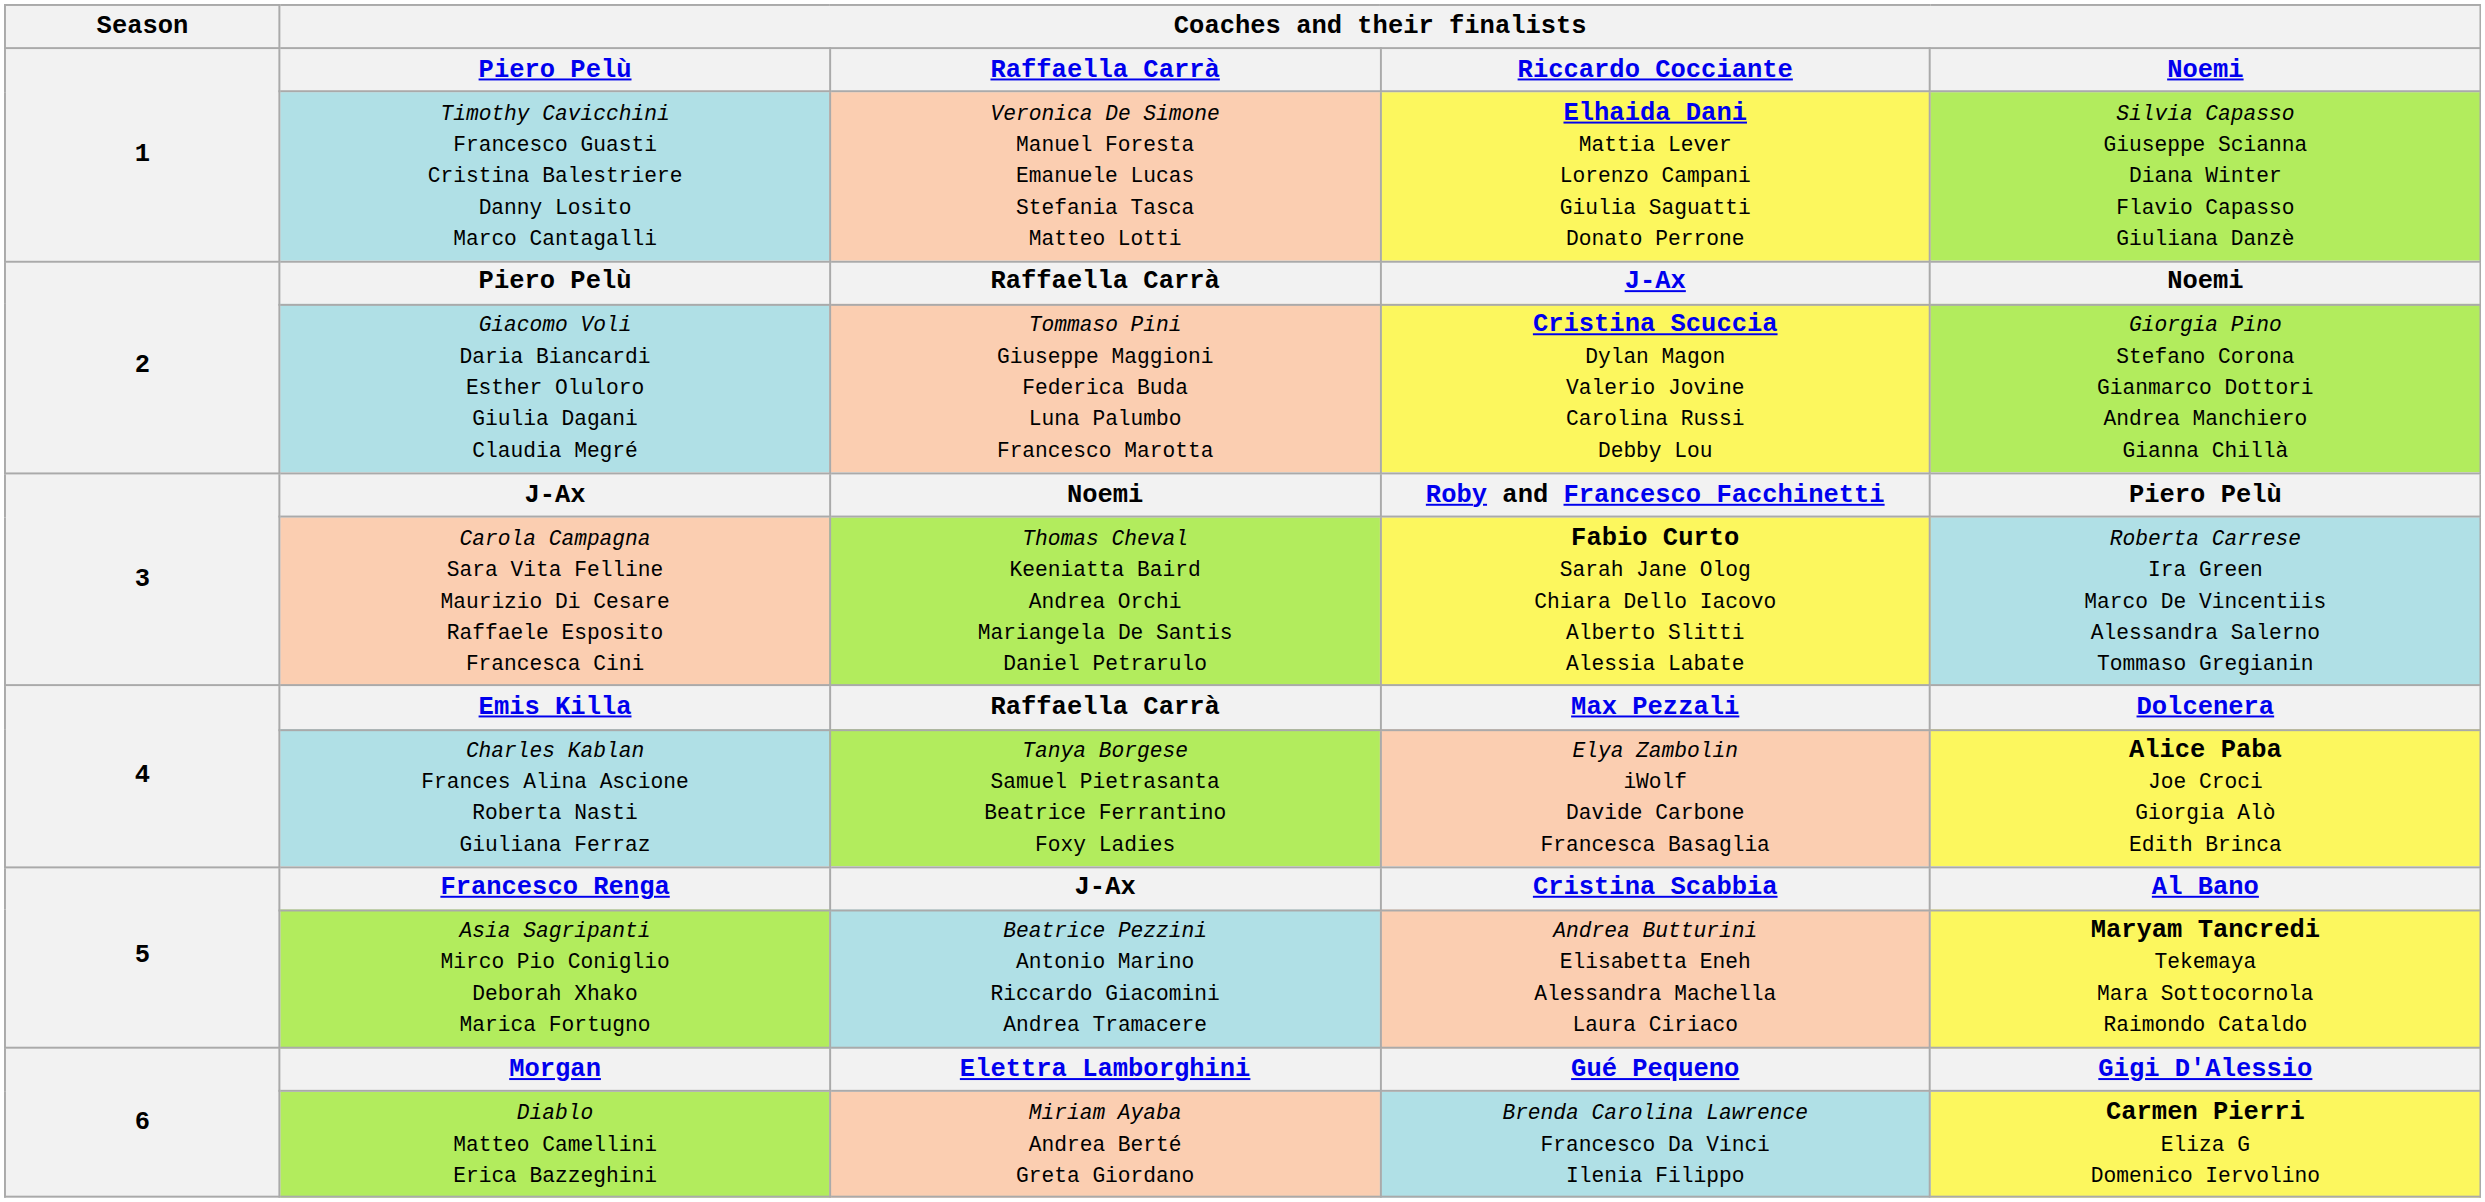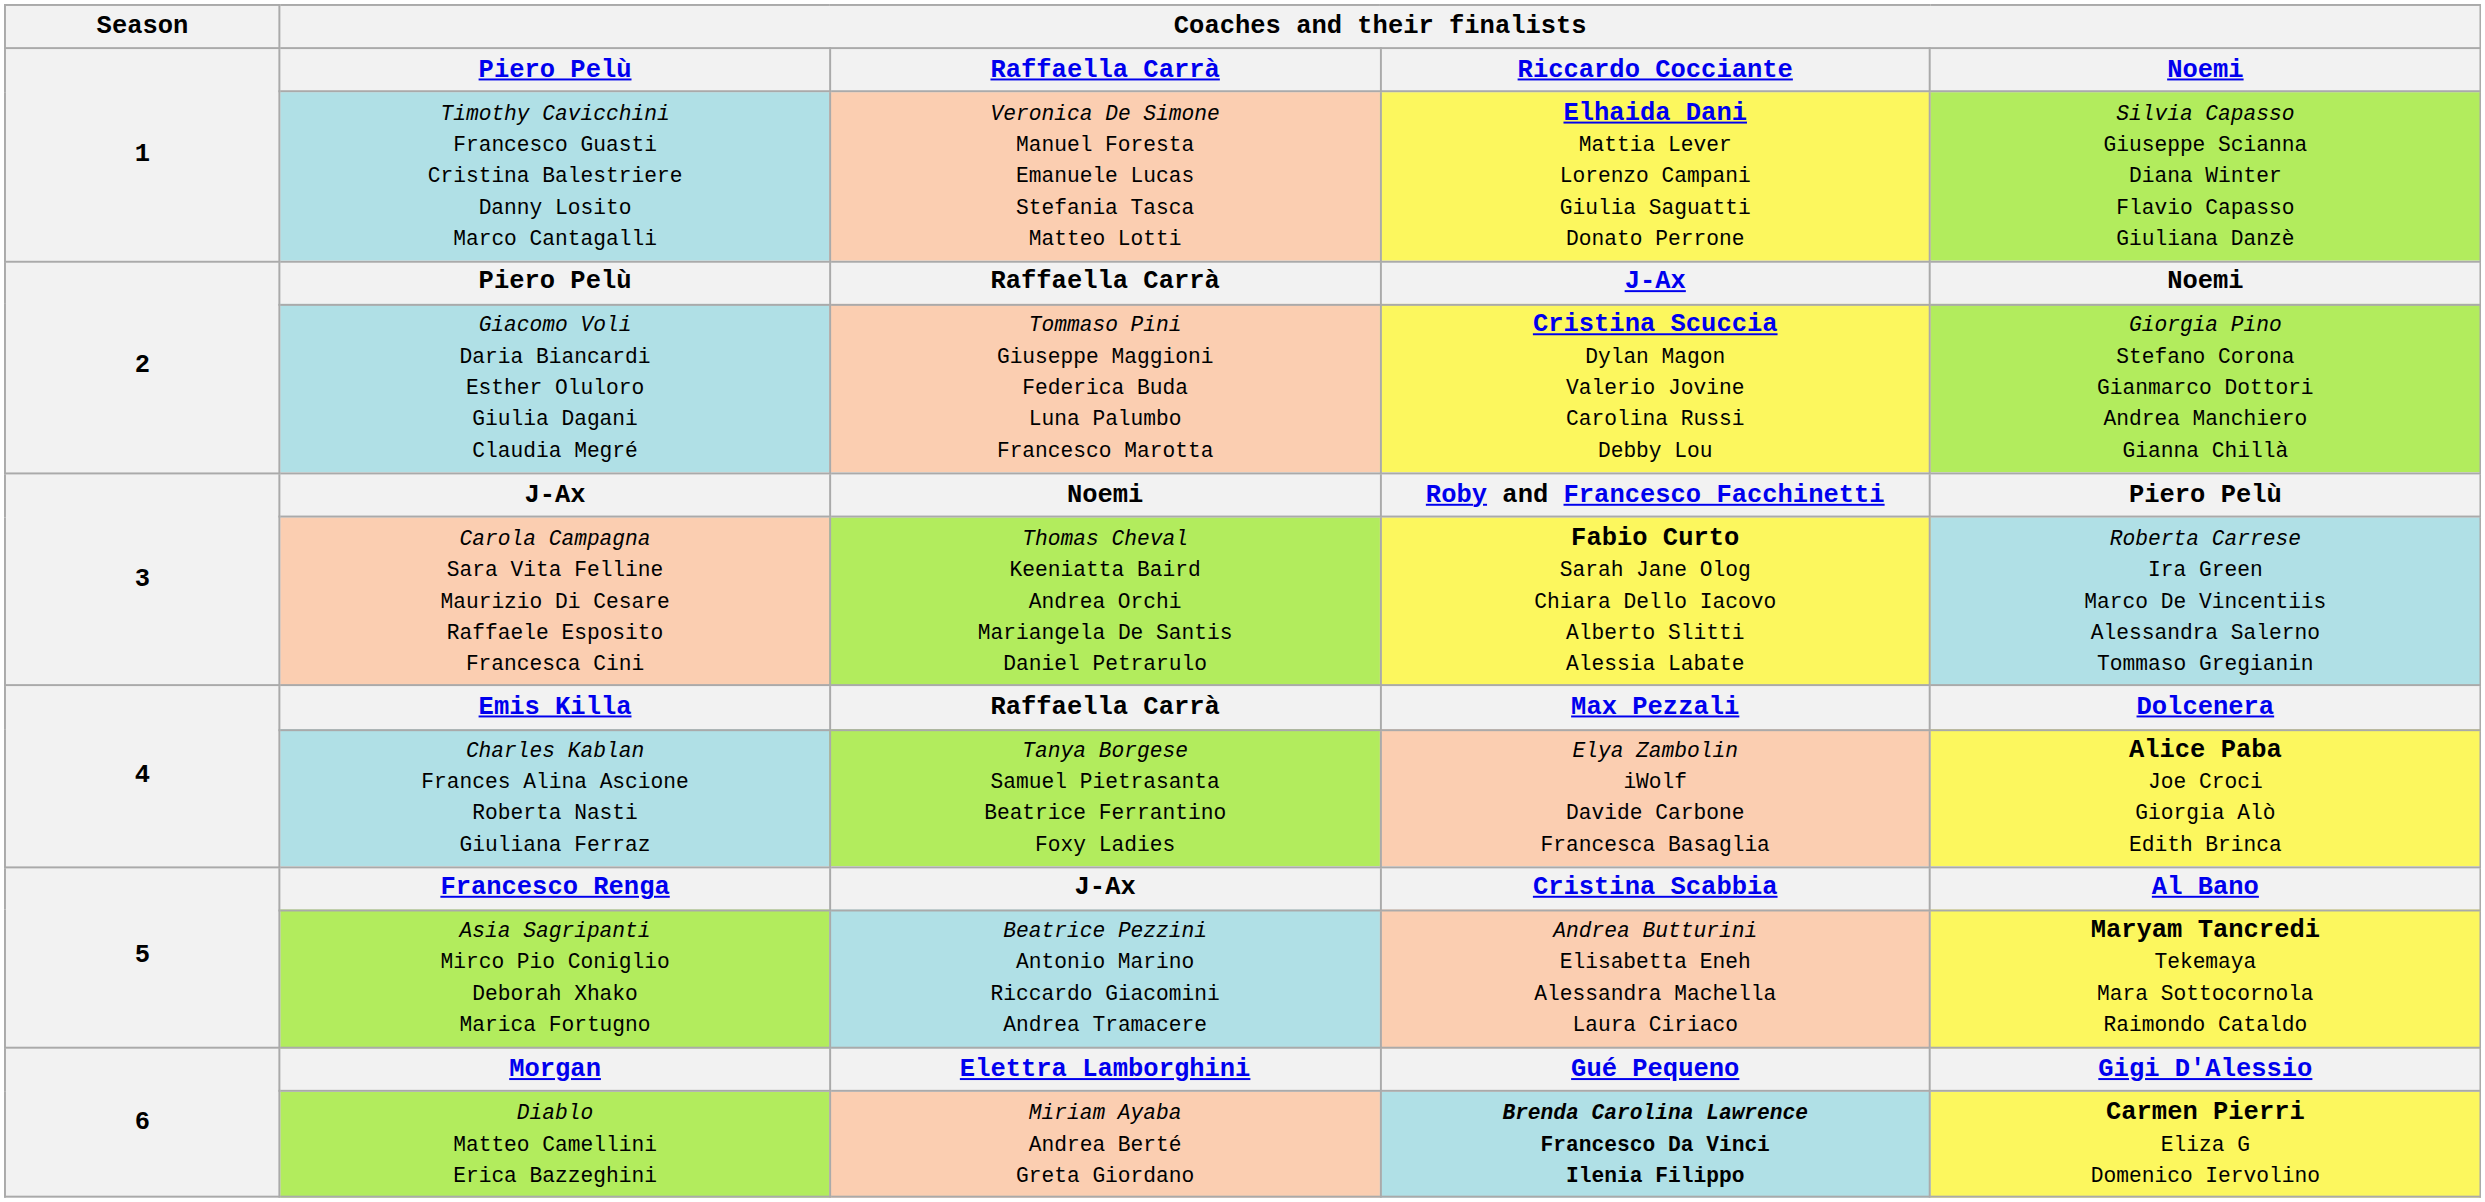(1655, 1144) normal -> (1655, 1143) bold
